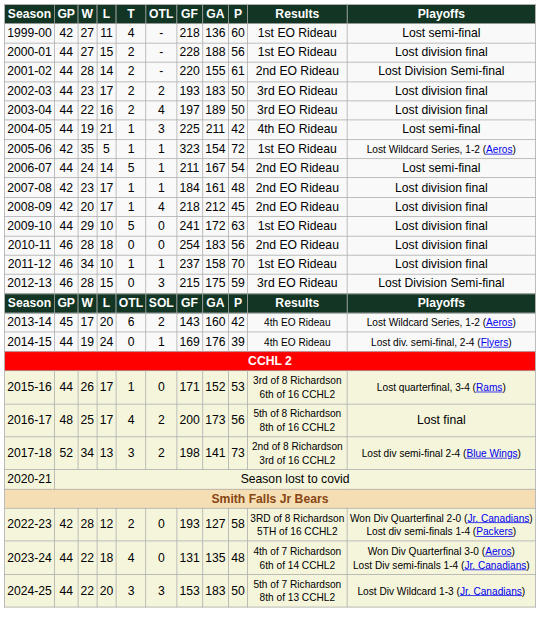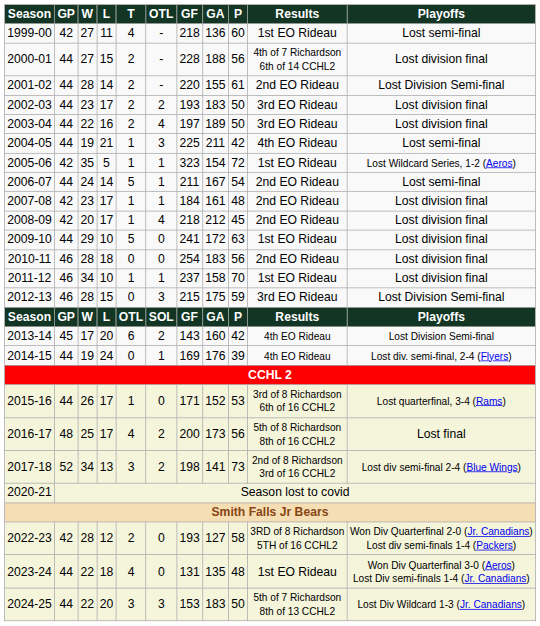(297, 52) 1st EO Rideau -> (297, 60) 4th of 7 Richardson 6th of 14 CCHL2
(441, 323) Lost Wildcard Series, 1-2 (Aeros) -> (441, 337) Lost Division Semi-final
(297, 558) 4th of 7 Richardson 6th of 14 CCHL2 -> (297, 571) 1st EO Rideau
